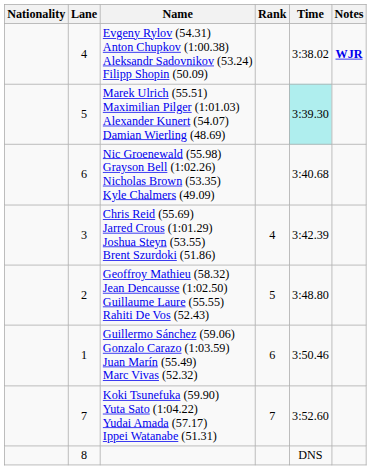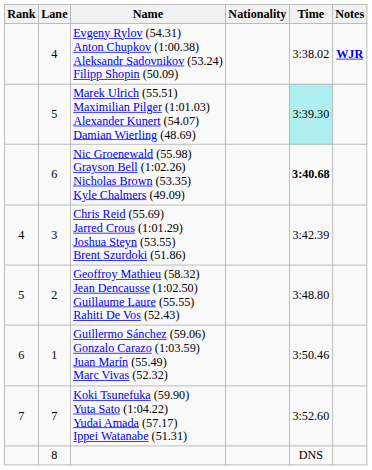columns swapped: (272, 14) <-> (36, 14)
(310, 174) normal -> (311, 174) bold
